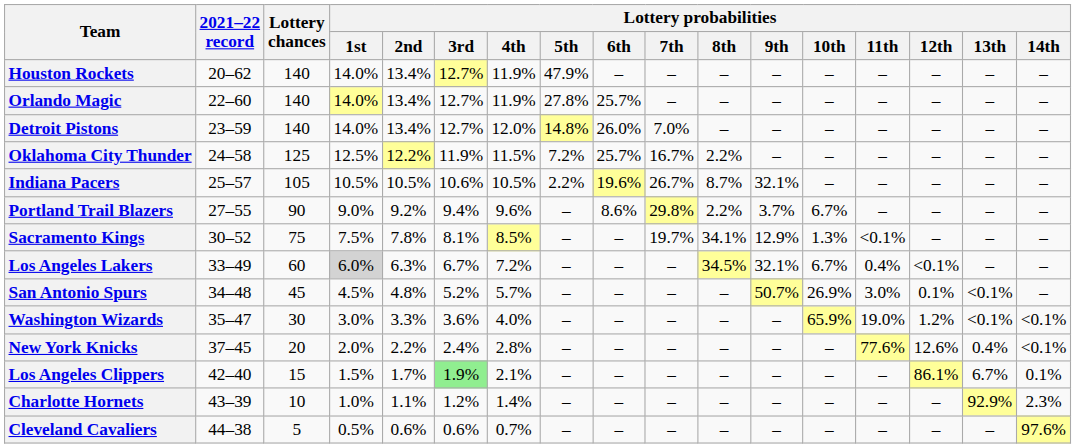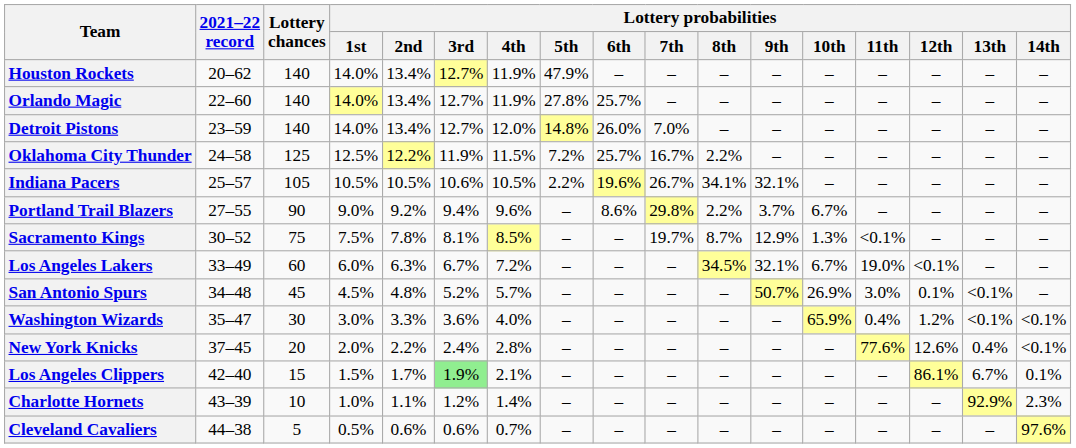(724, 182) 8.7% -> (724, 182) 34.1%
(724, 237) 34.1% -> (724, 237) 8.7%
(356, 264) lightgrey background -> (356, 264) no background
(882, 264) 0.4% -> (882, 264) 19.0%
(882, 319) 19.0% -> (882, 319) 0.4%
